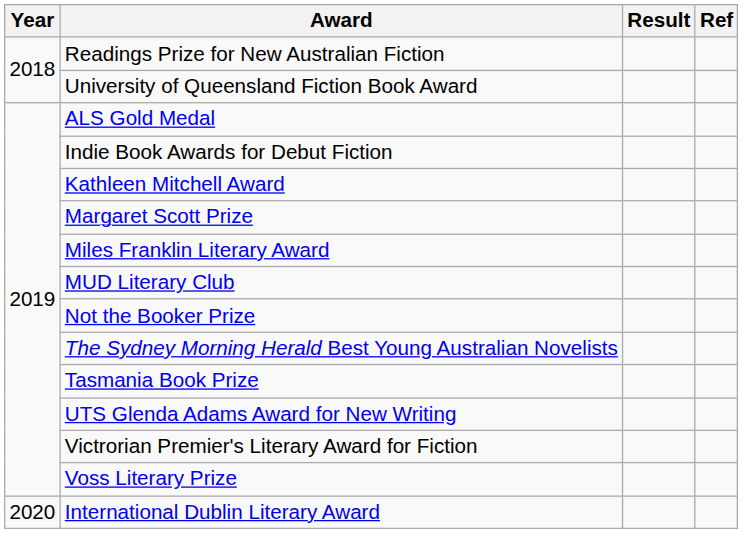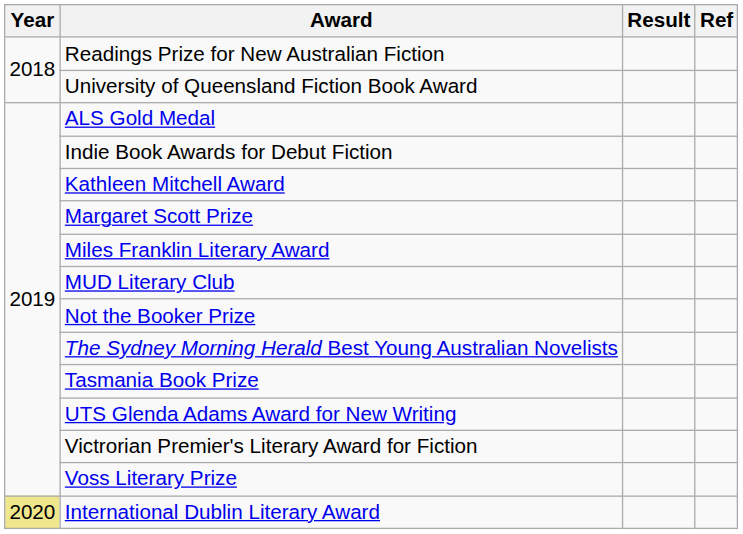(32, 511) no background -> (32, 511) khaki background
